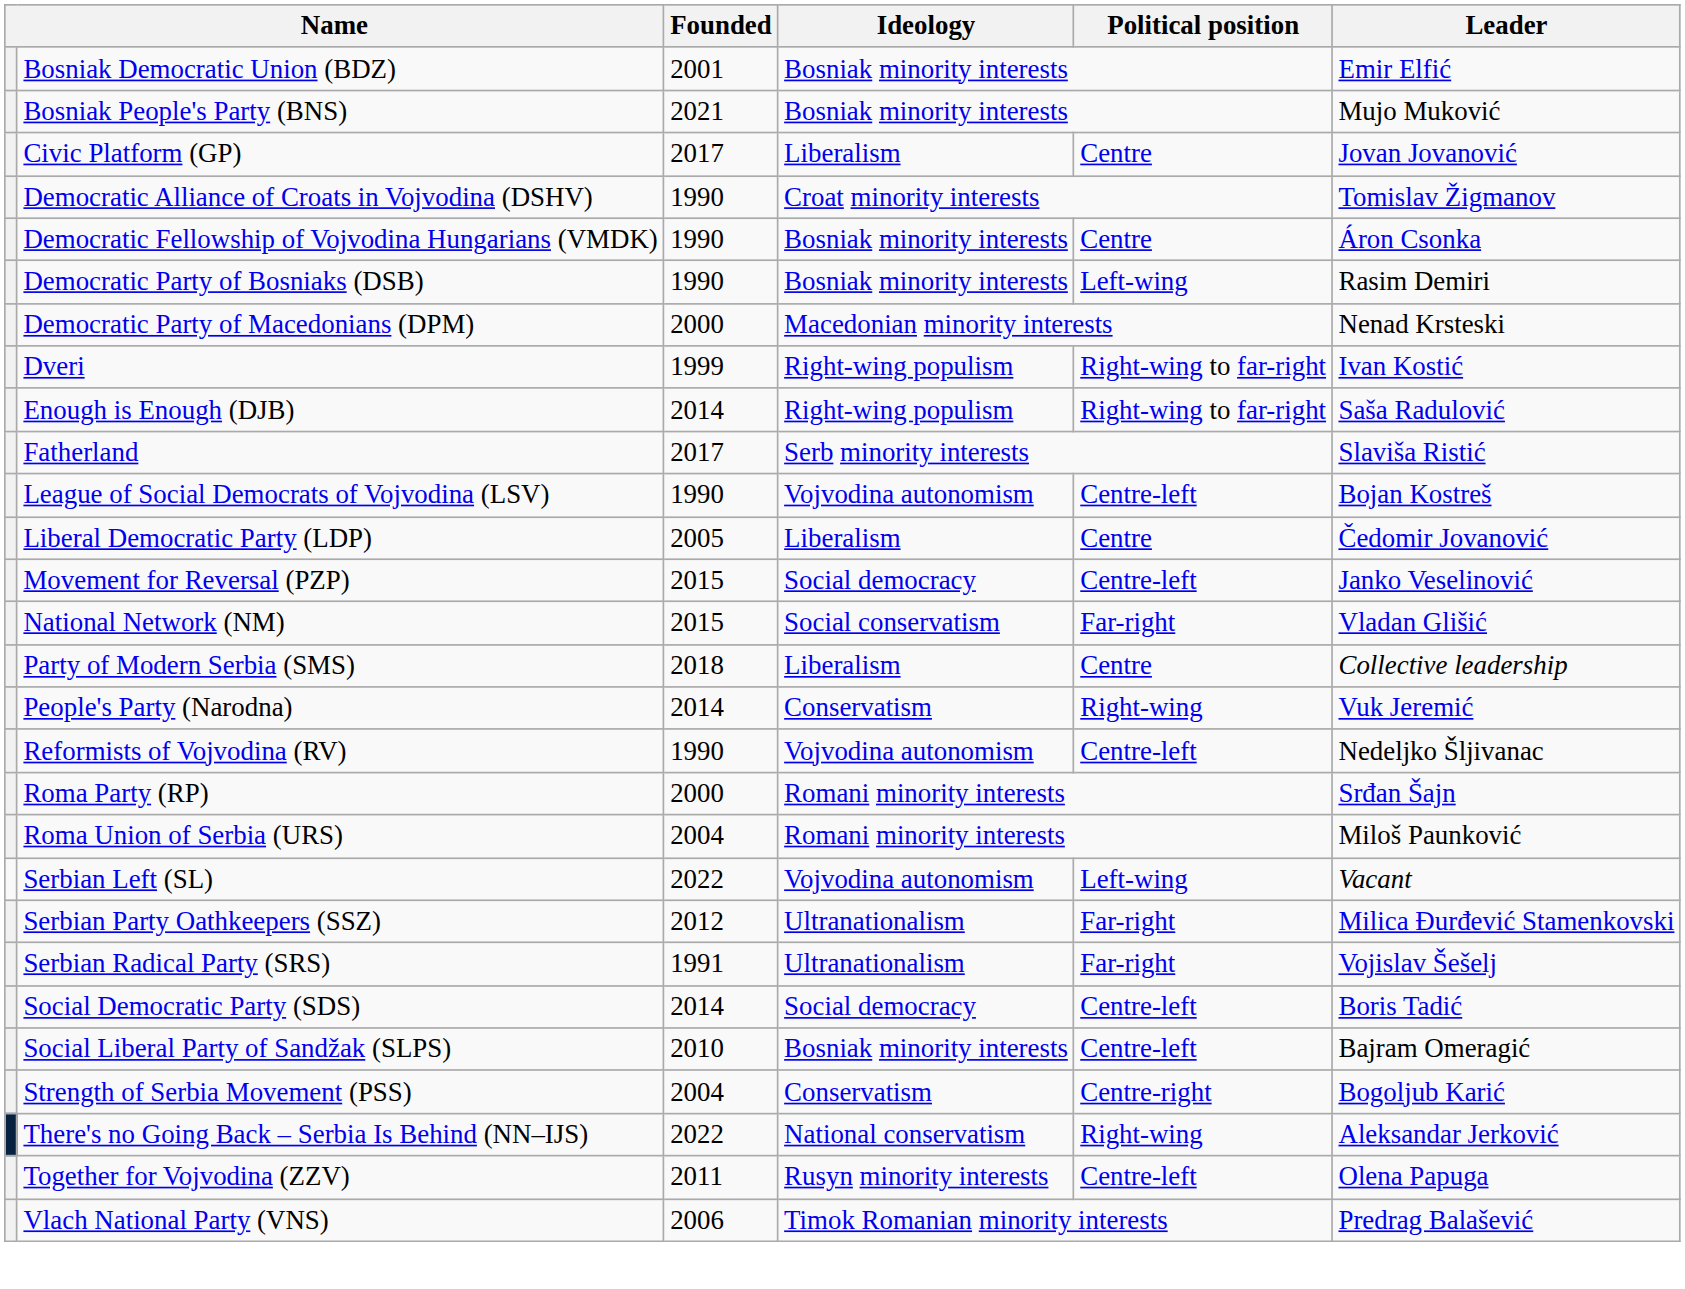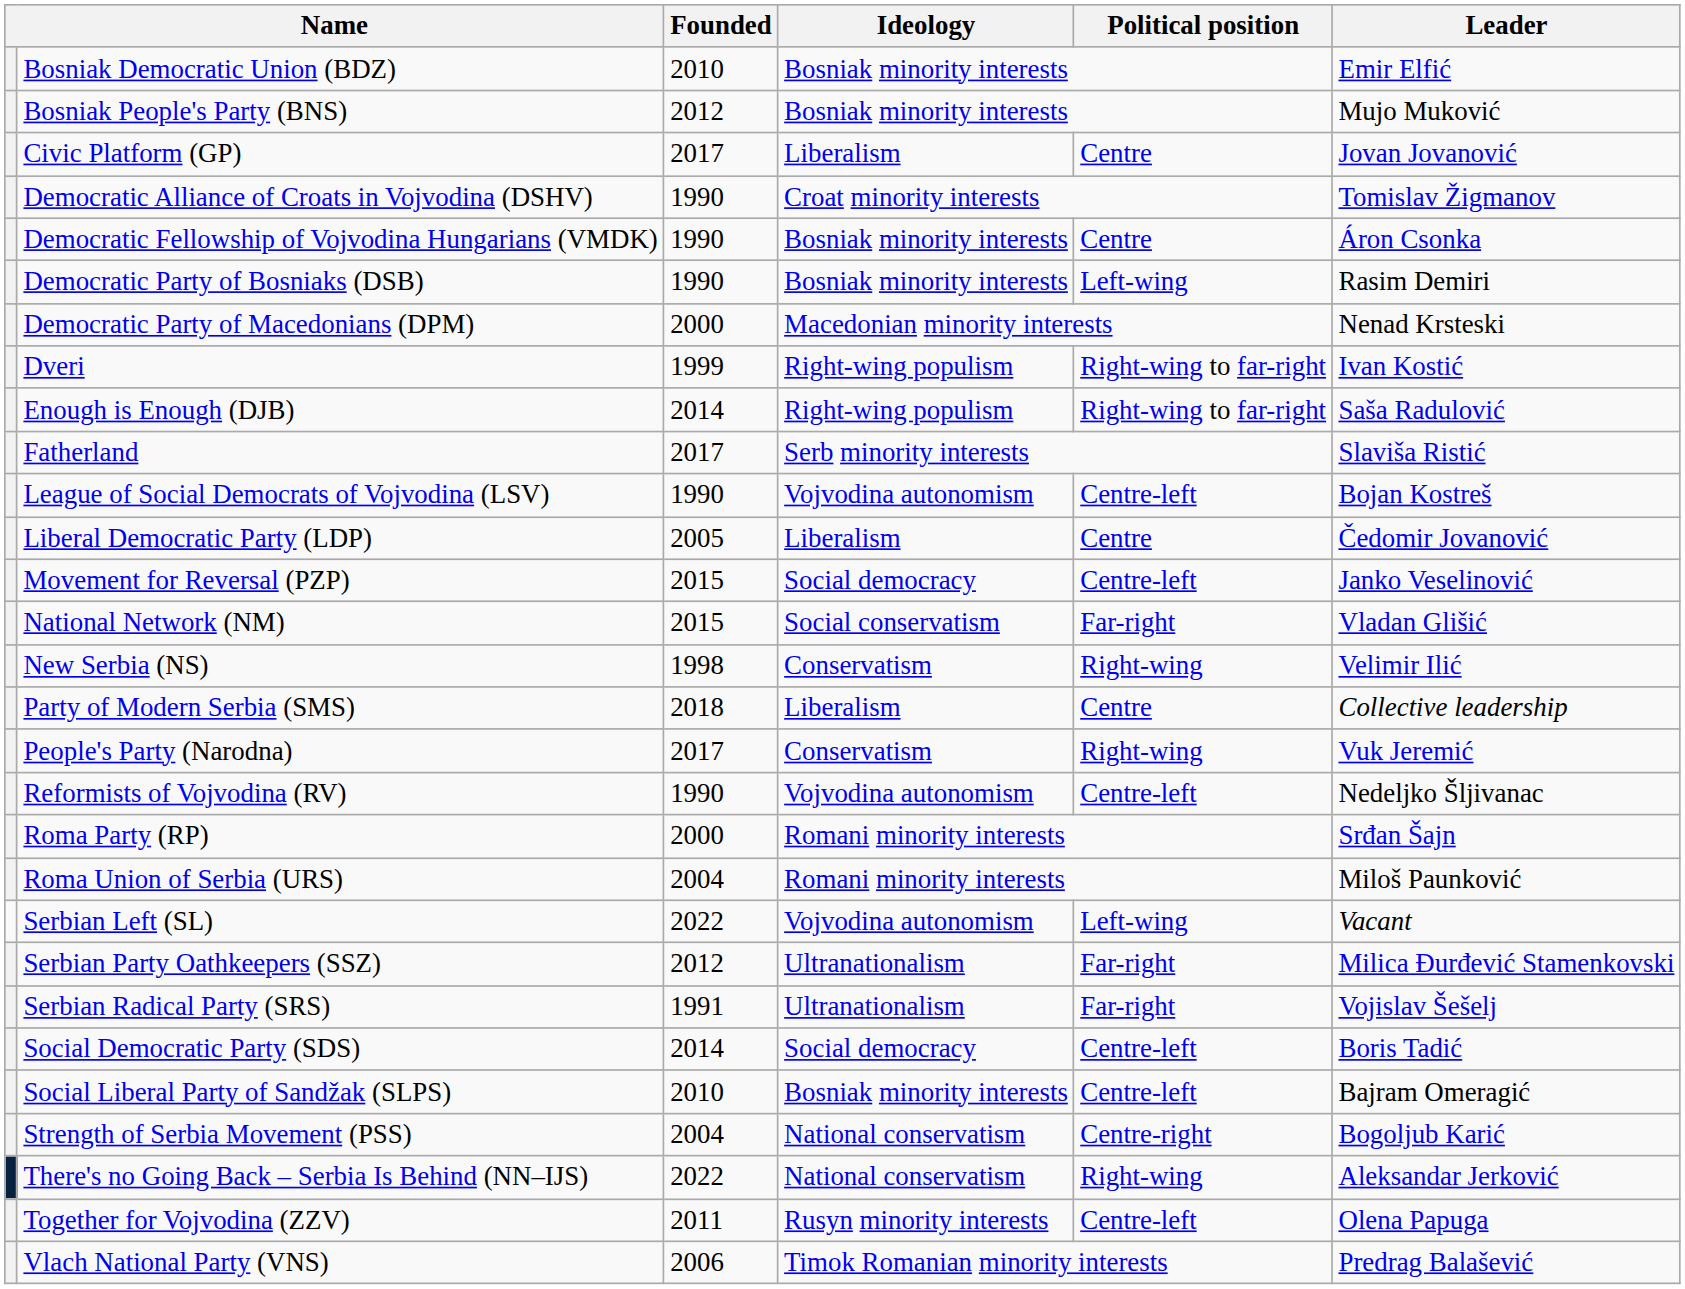(697, 68) 2001 -> (697, 68) 2010
(697, 111) 2021 -> (697, 111) 2012
+ row: (116, 665)
(697, 707) 2014 -> (697, 750) 2017
(858, 1091) Conservatism -> (905, 1134) National conservatism
